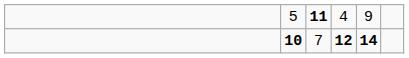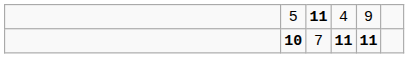(343, 41) 12 -> (343, 41) 11
(369, 41) 14 -> (369, 41) 11
